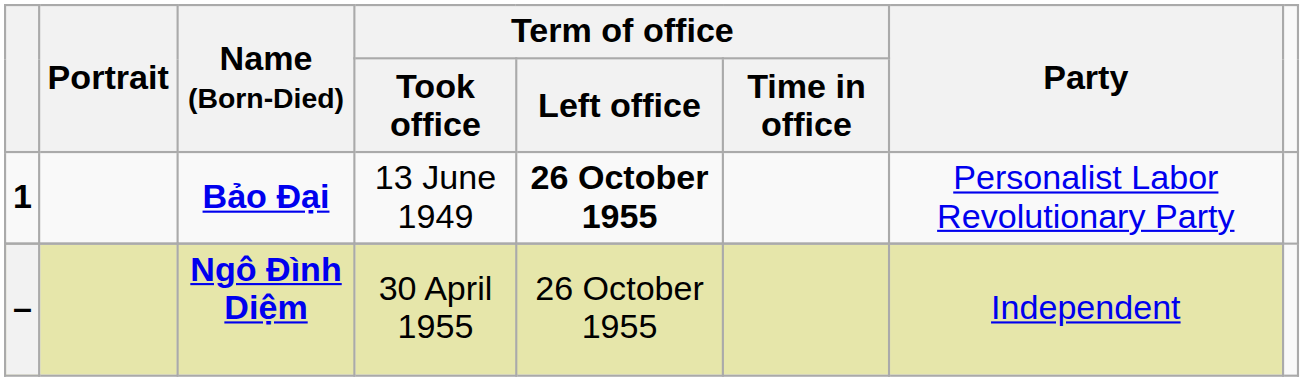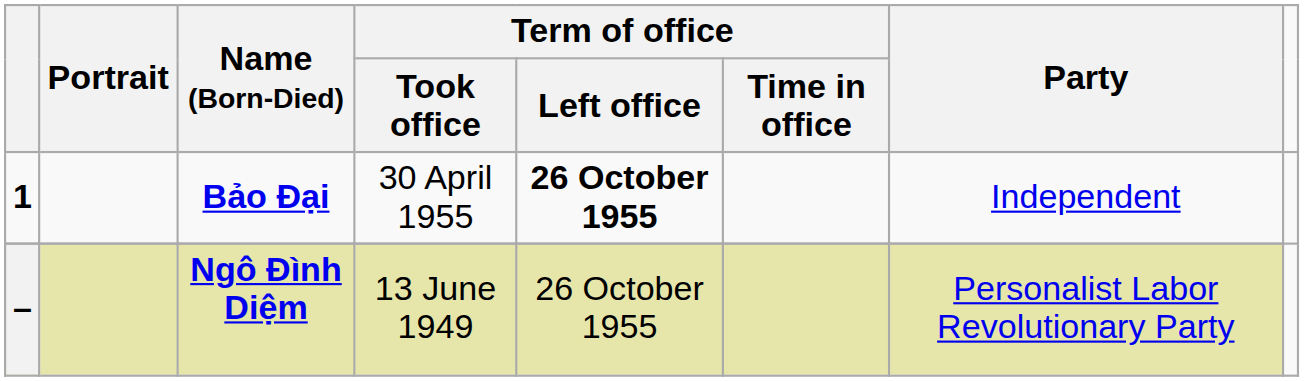(435, 197) 13 June 1949 -> (435, 197) 30 April 1955
(1086, 197) Personalist Labor Revolutionary Party -> (1086, 197) Independent
(435, 308) 30 April 1955 -> (435, 308) 13 June 1949
(1086, 308) Independent -> (1086, 308) Personalist Labor Revolutionary Party
